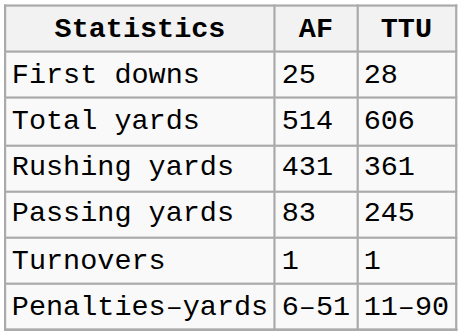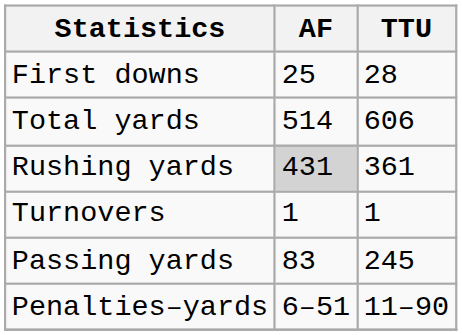(307, 168) no background -> (307, 168) lightgrey background
rows swapped: (123, 214) <-> (89, 261)
